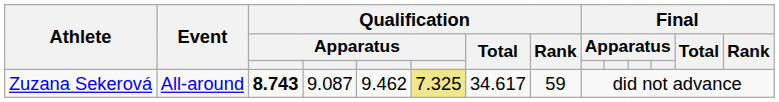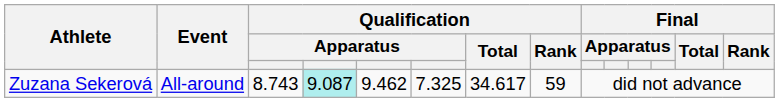(276, 84) bold -> (276, 84) normal
(330, 84) no background -> (330, 84) paleturquoise background
(438, 84) khaki background -> (438, 84) no background
